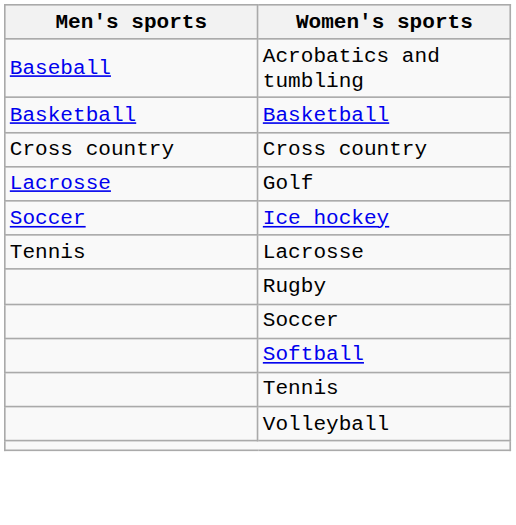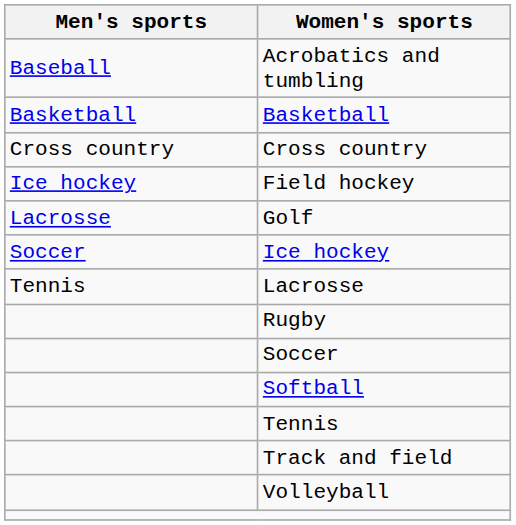+ row: (339, 184)
+ row: (358, 458)
